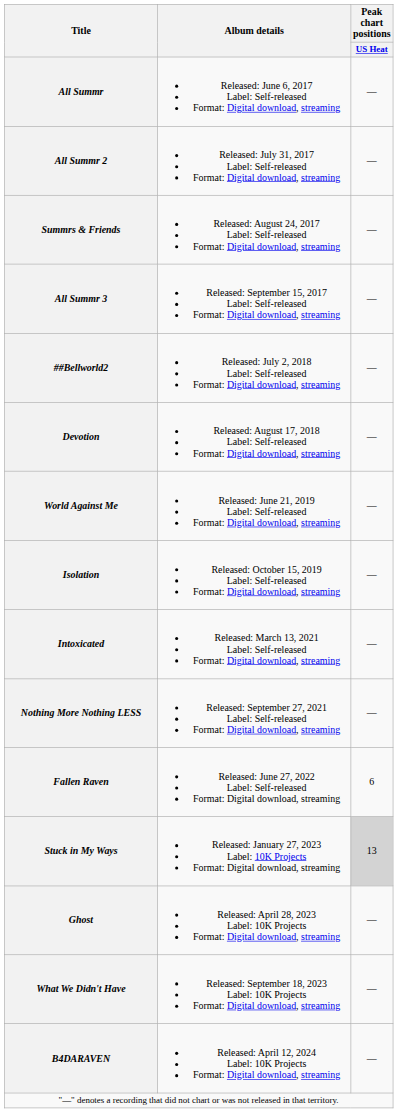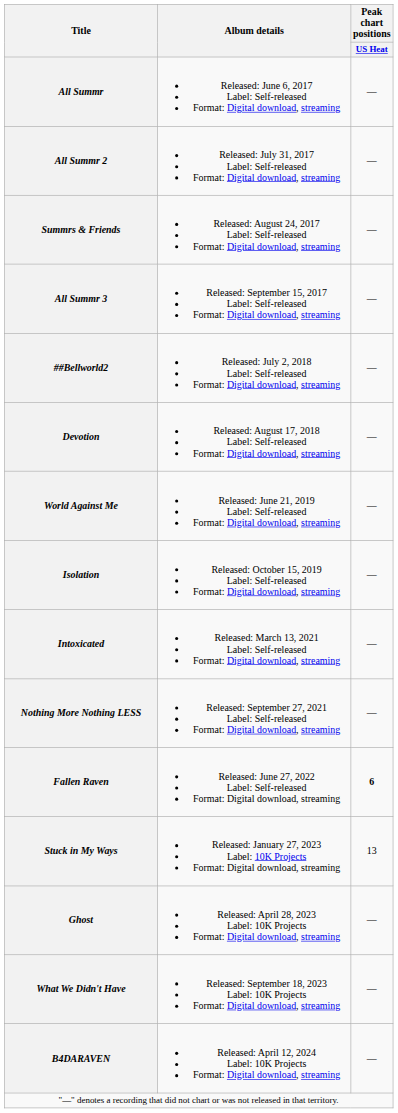(372, 782) normal -> (372, 782) bold
(372, 851) lightgrey background -> (372, 851) no background
